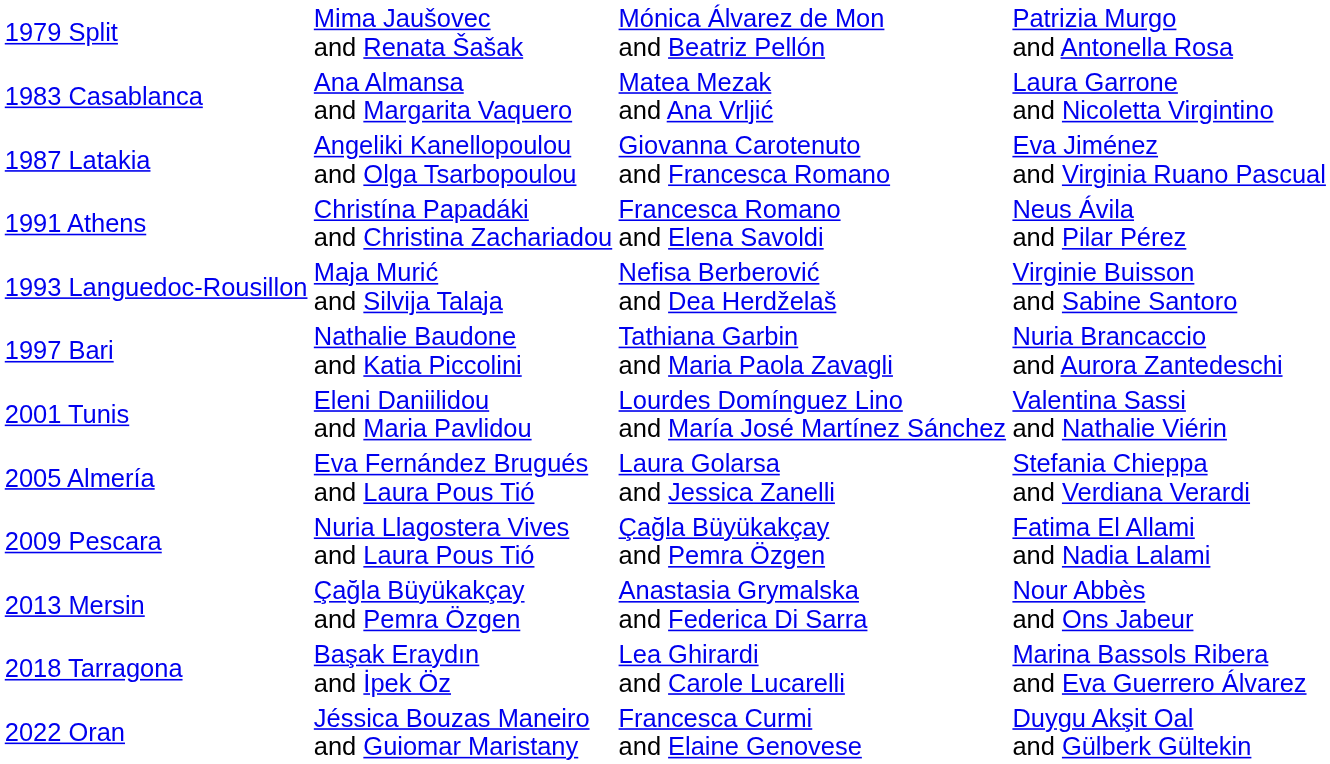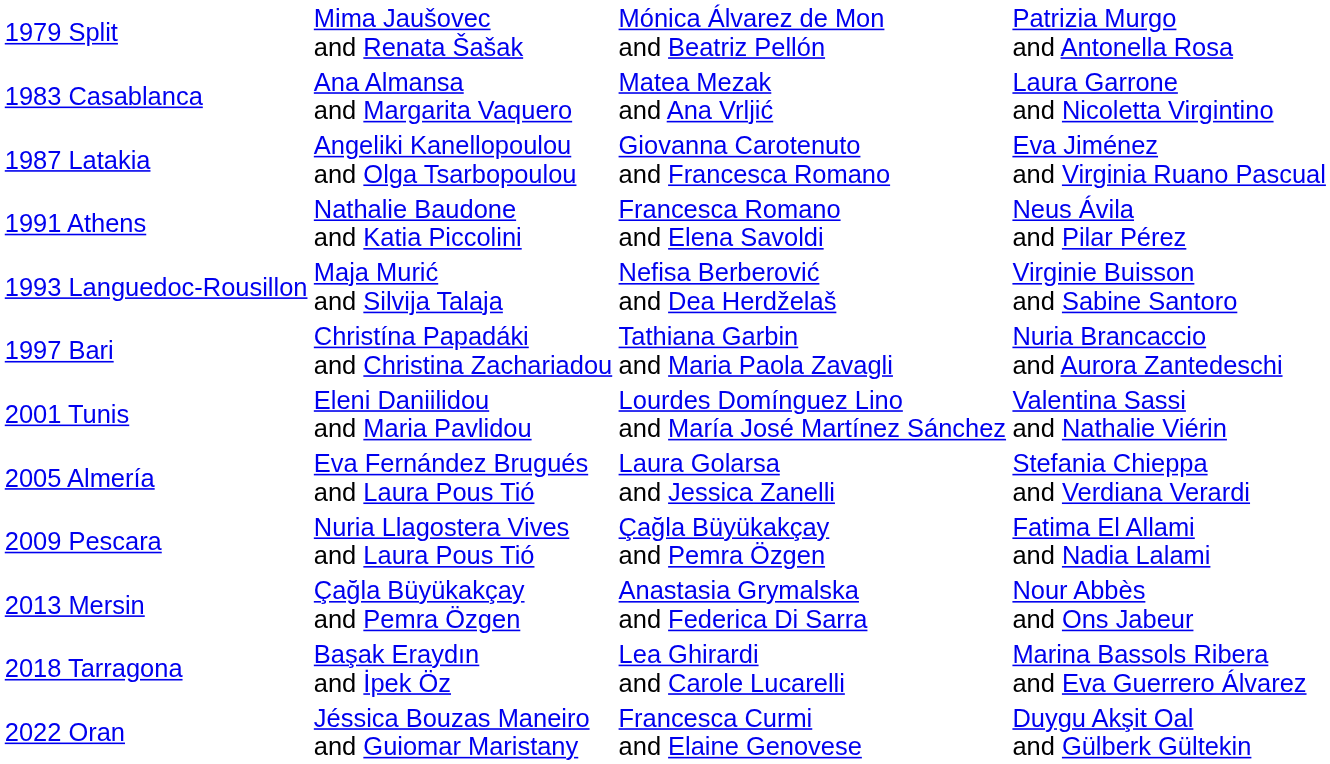(463, 223) Christína Papadáki and Christina Zachariadou -> (418, 223) Nathalie Baudone and Katia Piccolini
(418, 351) Nathalie Baudone and Katia Piccolini -> (463, 351) Christína Papadáki and Christina Zachariadou
